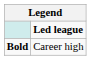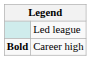(58, 30) bold -> (57, 30) normal
